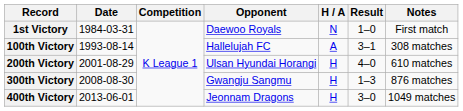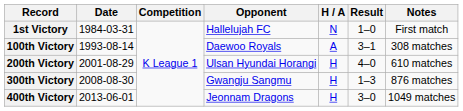(244, 30) Daewoo Royals -> (238, 30) Hallelujah FC
(238, 47) Hallelujah FC -> (244, 47) Daewoo Royals
